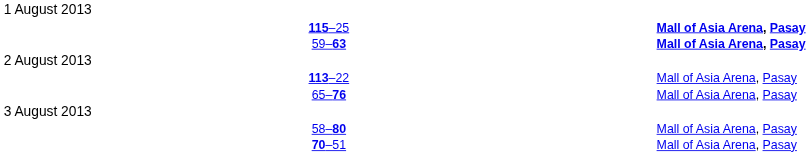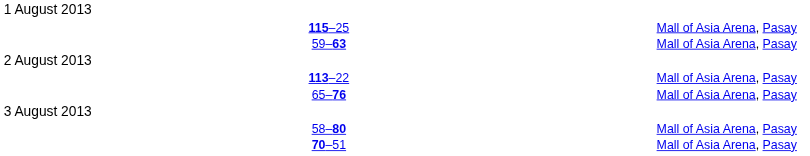(731, 27) bold -> (727, 27) normal
(731, 44) bold -> (727, 44) normal
